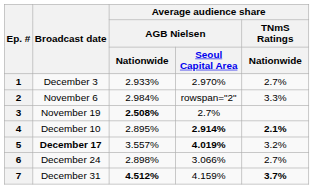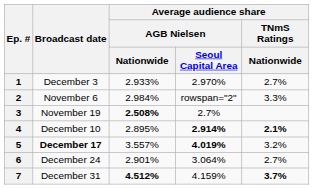(142, 160) 2.898% -> (142, 160) 2.901%
(209, 160) 3.066% -> (209, 160) 3.064%
